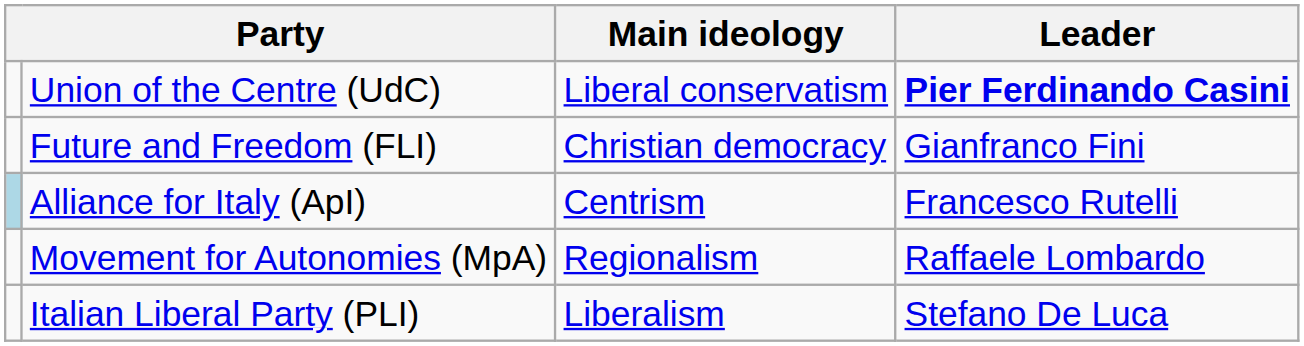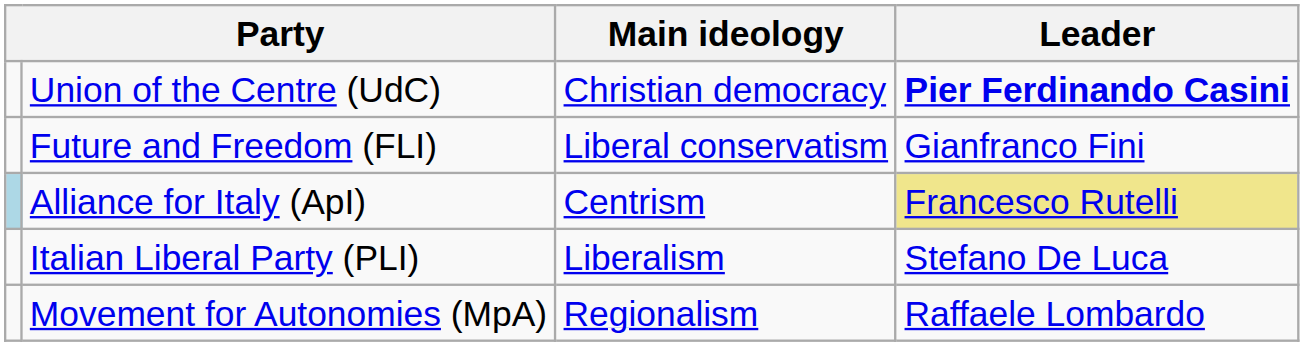(726, 89) Liberal conservatism -> (725, 89) Christian democracy
(725, 146) Christian democracy -> (726, 146) Liberal conservatism
(1041, 202) no background -> (1041, 202) khaki background
rows swapped: (288, 258) <-> (225, 314)
